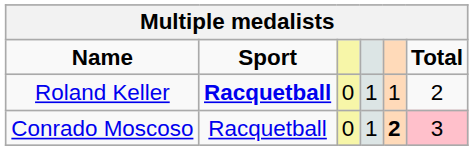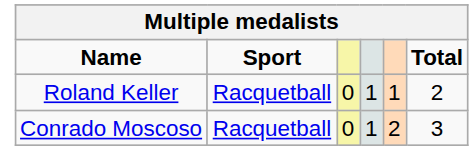(268, 93) bold -> (272, 93) normal
(394, 128) bold -> (394, 128) normal
(437, 128) pink background -> (437, 128) no background
